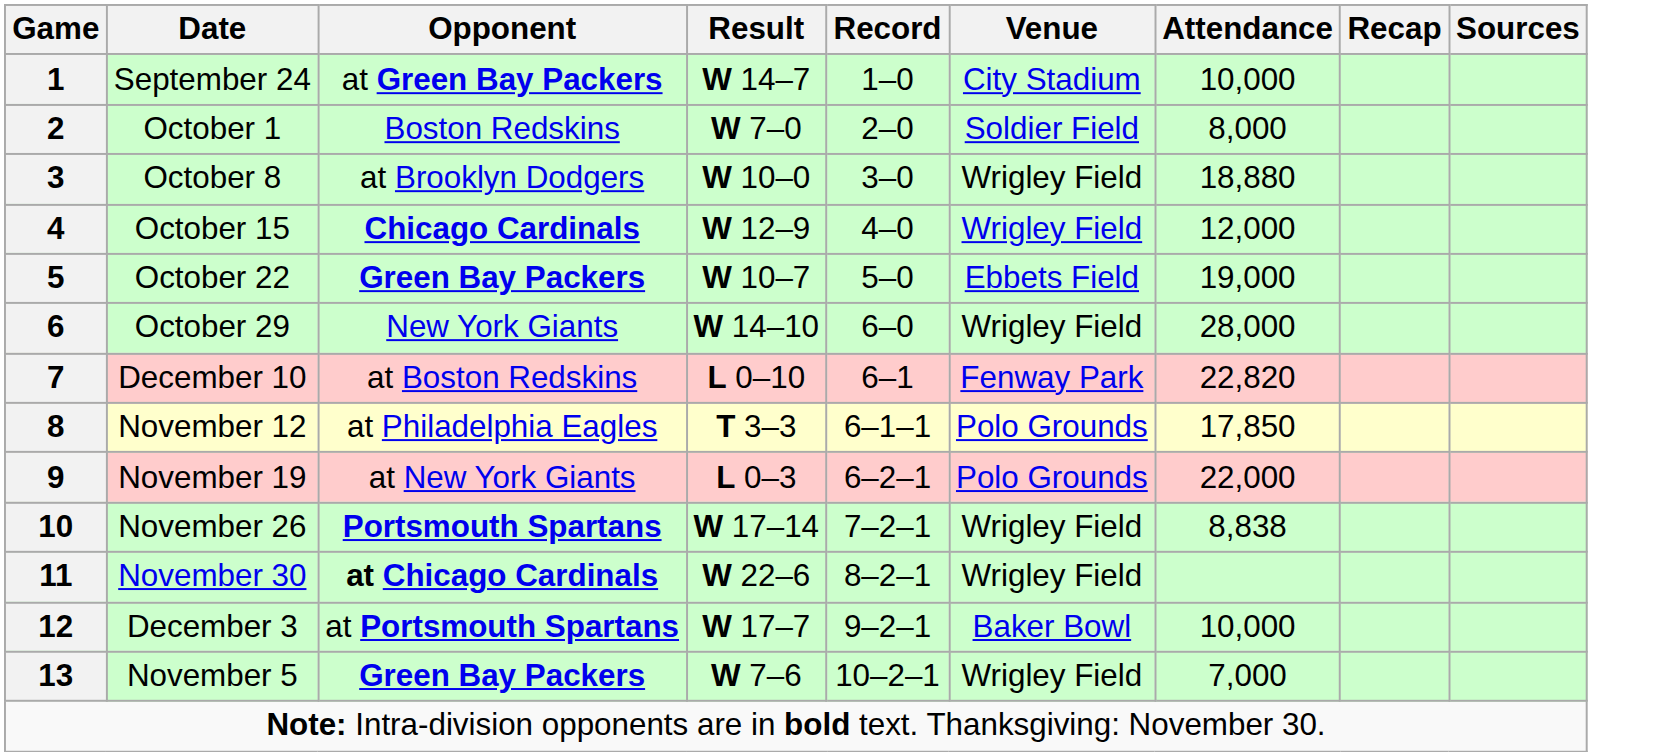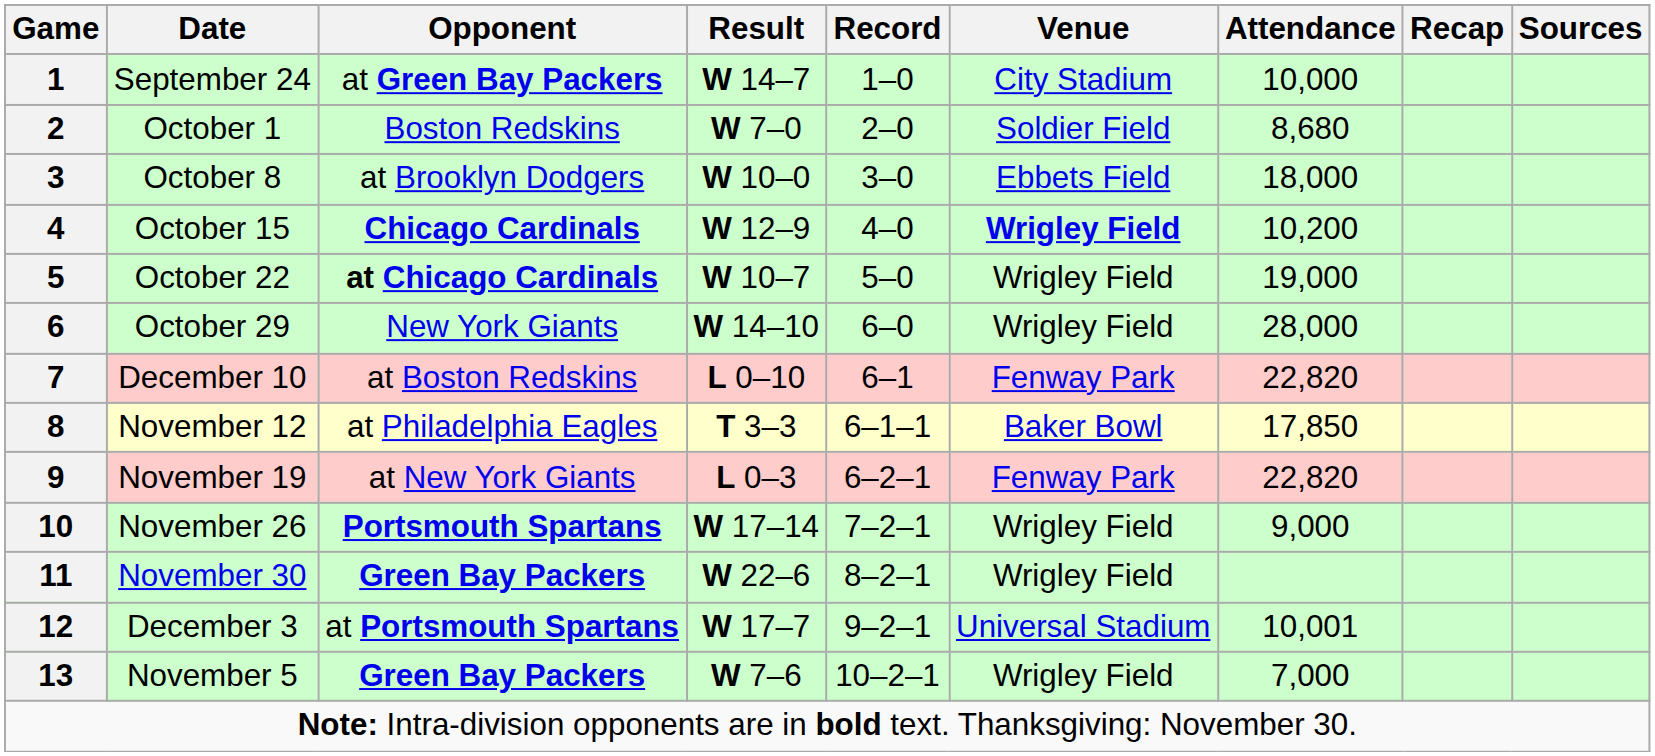(1248, 128) 8,000 -> (1310, 128) 8,680
(1052, 178) Wrigley Field -> (1083, 178) Ebbets Field
(1248, 178) 18,880 -> (1310, 178) 18,000
(1052, 228) normal -> (1083, 228) bold
(1248, 228) 12,000 -> (1310, 228) 10,200
(502, 278) Green Bay Packers -> (502, 278) at Chicago Cardinals
(1052, 278) Ebbets Field -> (1083, 278) Wrigley Field
(1052, 427) Polo Grounds -> (1083, 427) Baker Bowl
(1052, 476) Polo Grounds -> (1083, 476) Fenway Park
(1248, 476) 22,000 -> (1310, 476) 22,820
(1248, 526) 8,838 -> (1310, 526) 9,000
(502, 576) at Chicago Cardinals -> (502, 576) Green Bay Packers
(1052, 626) Baker Bowl -> (1083, 626) Universal Stadium
(1248, 626) 10,000 -> (1310, 626) 10,001
